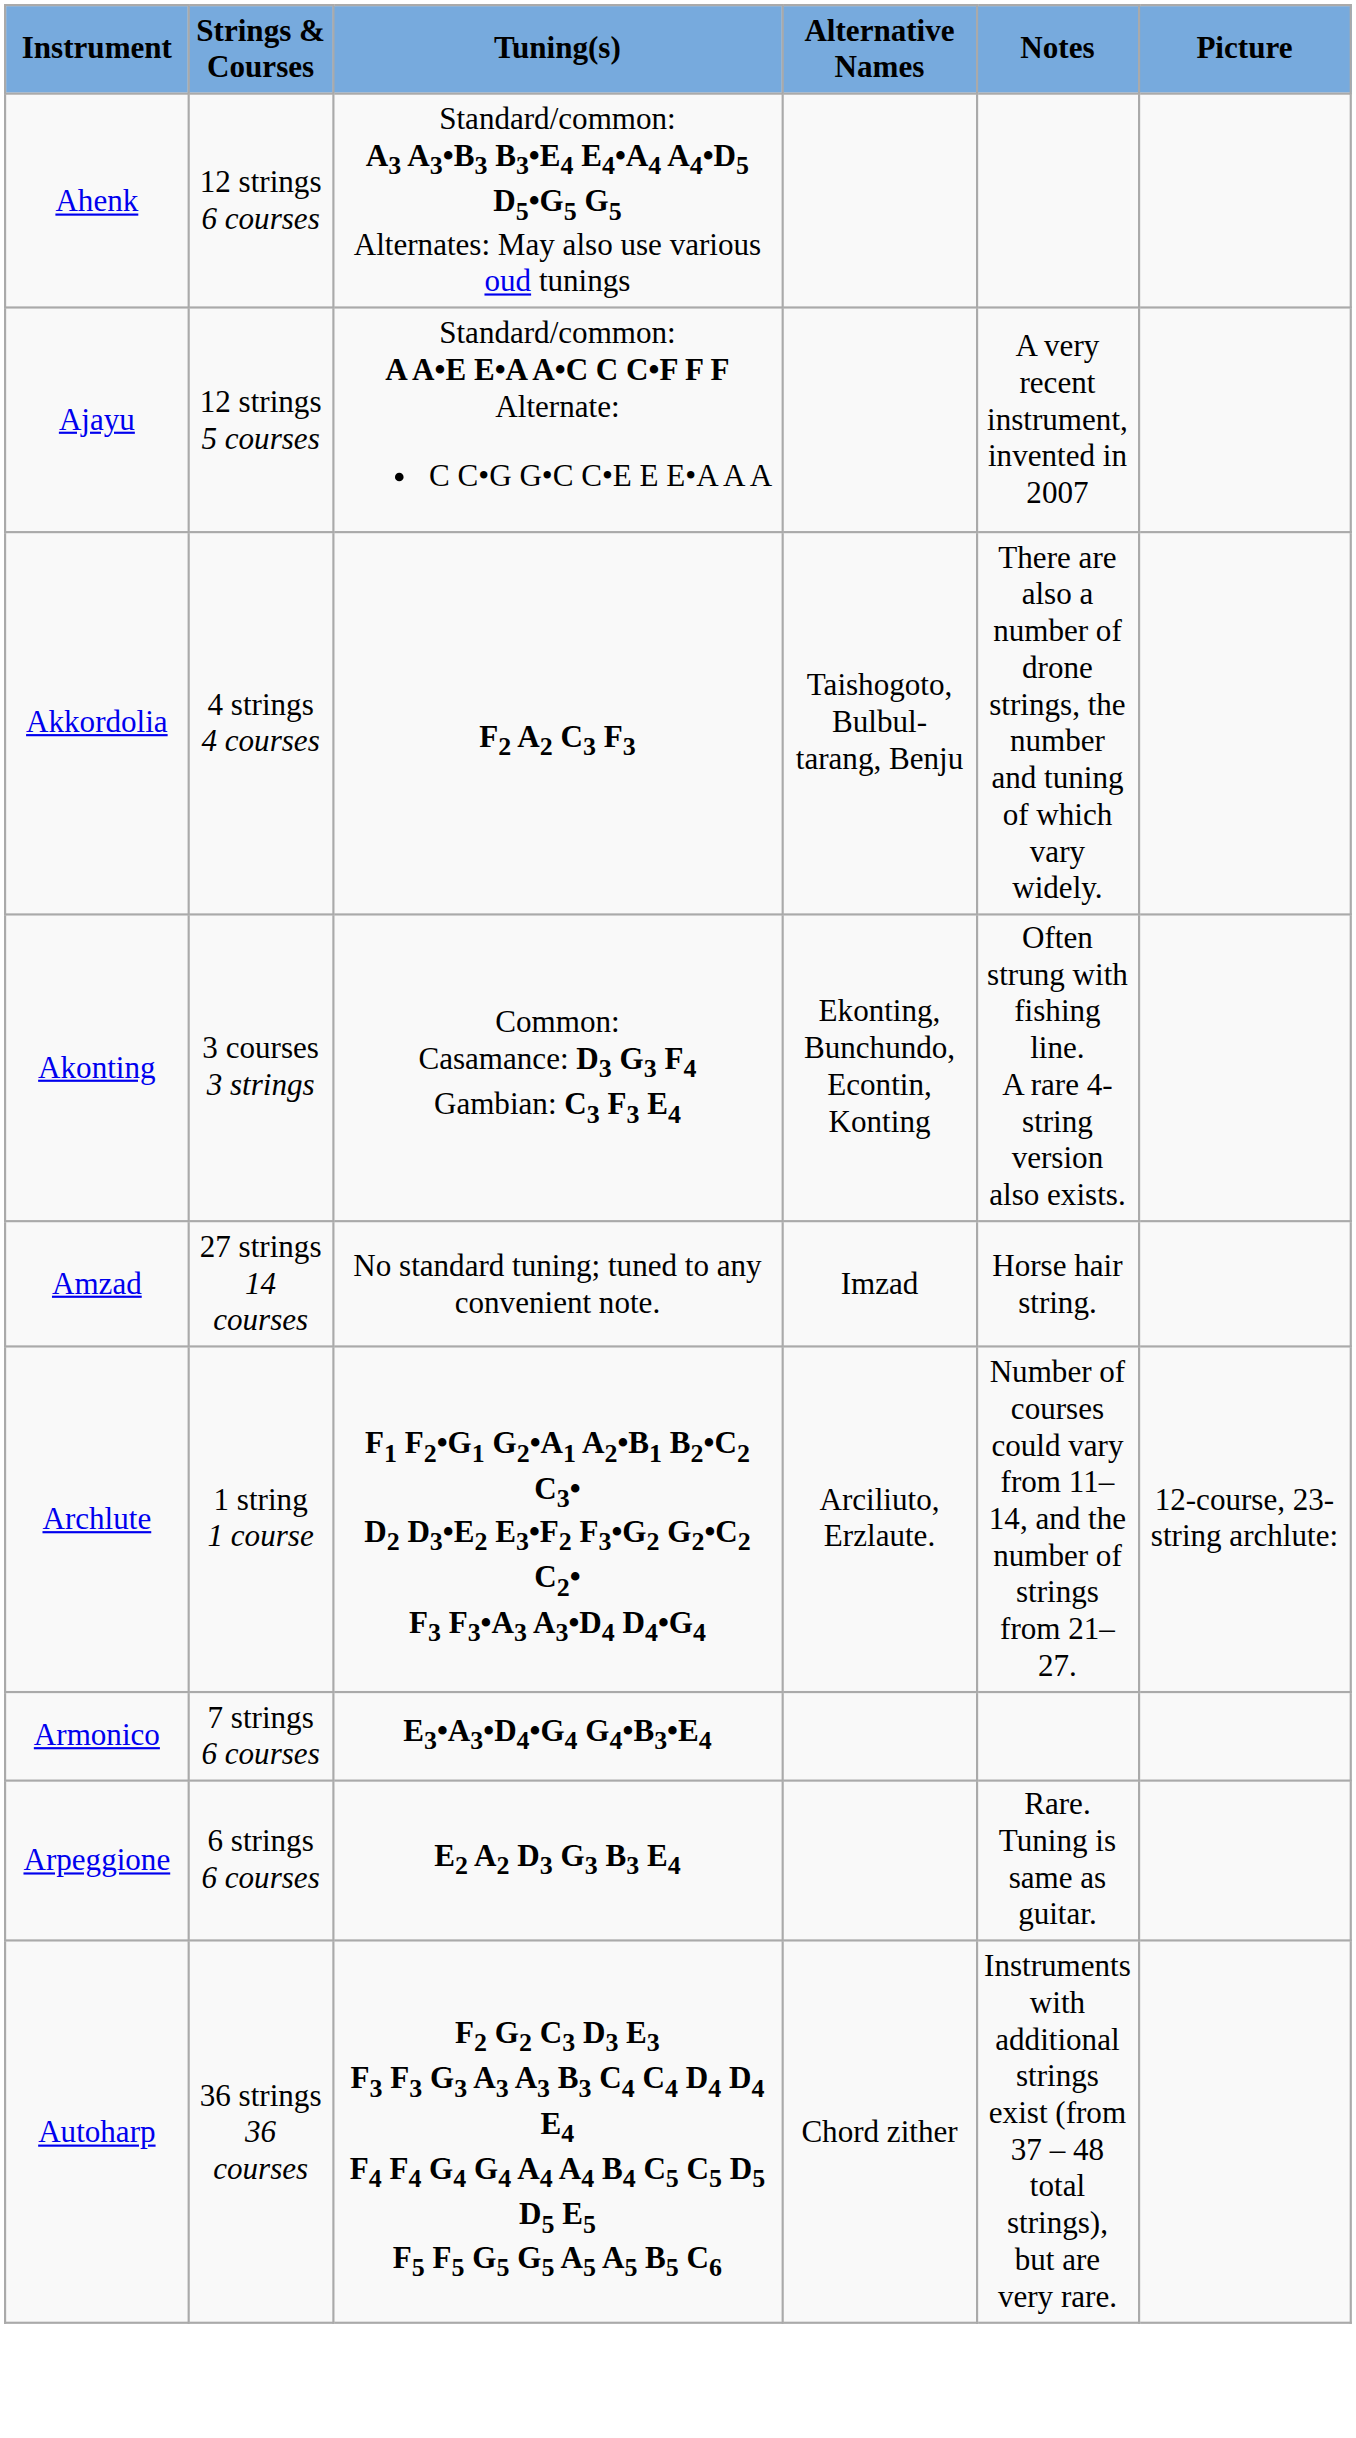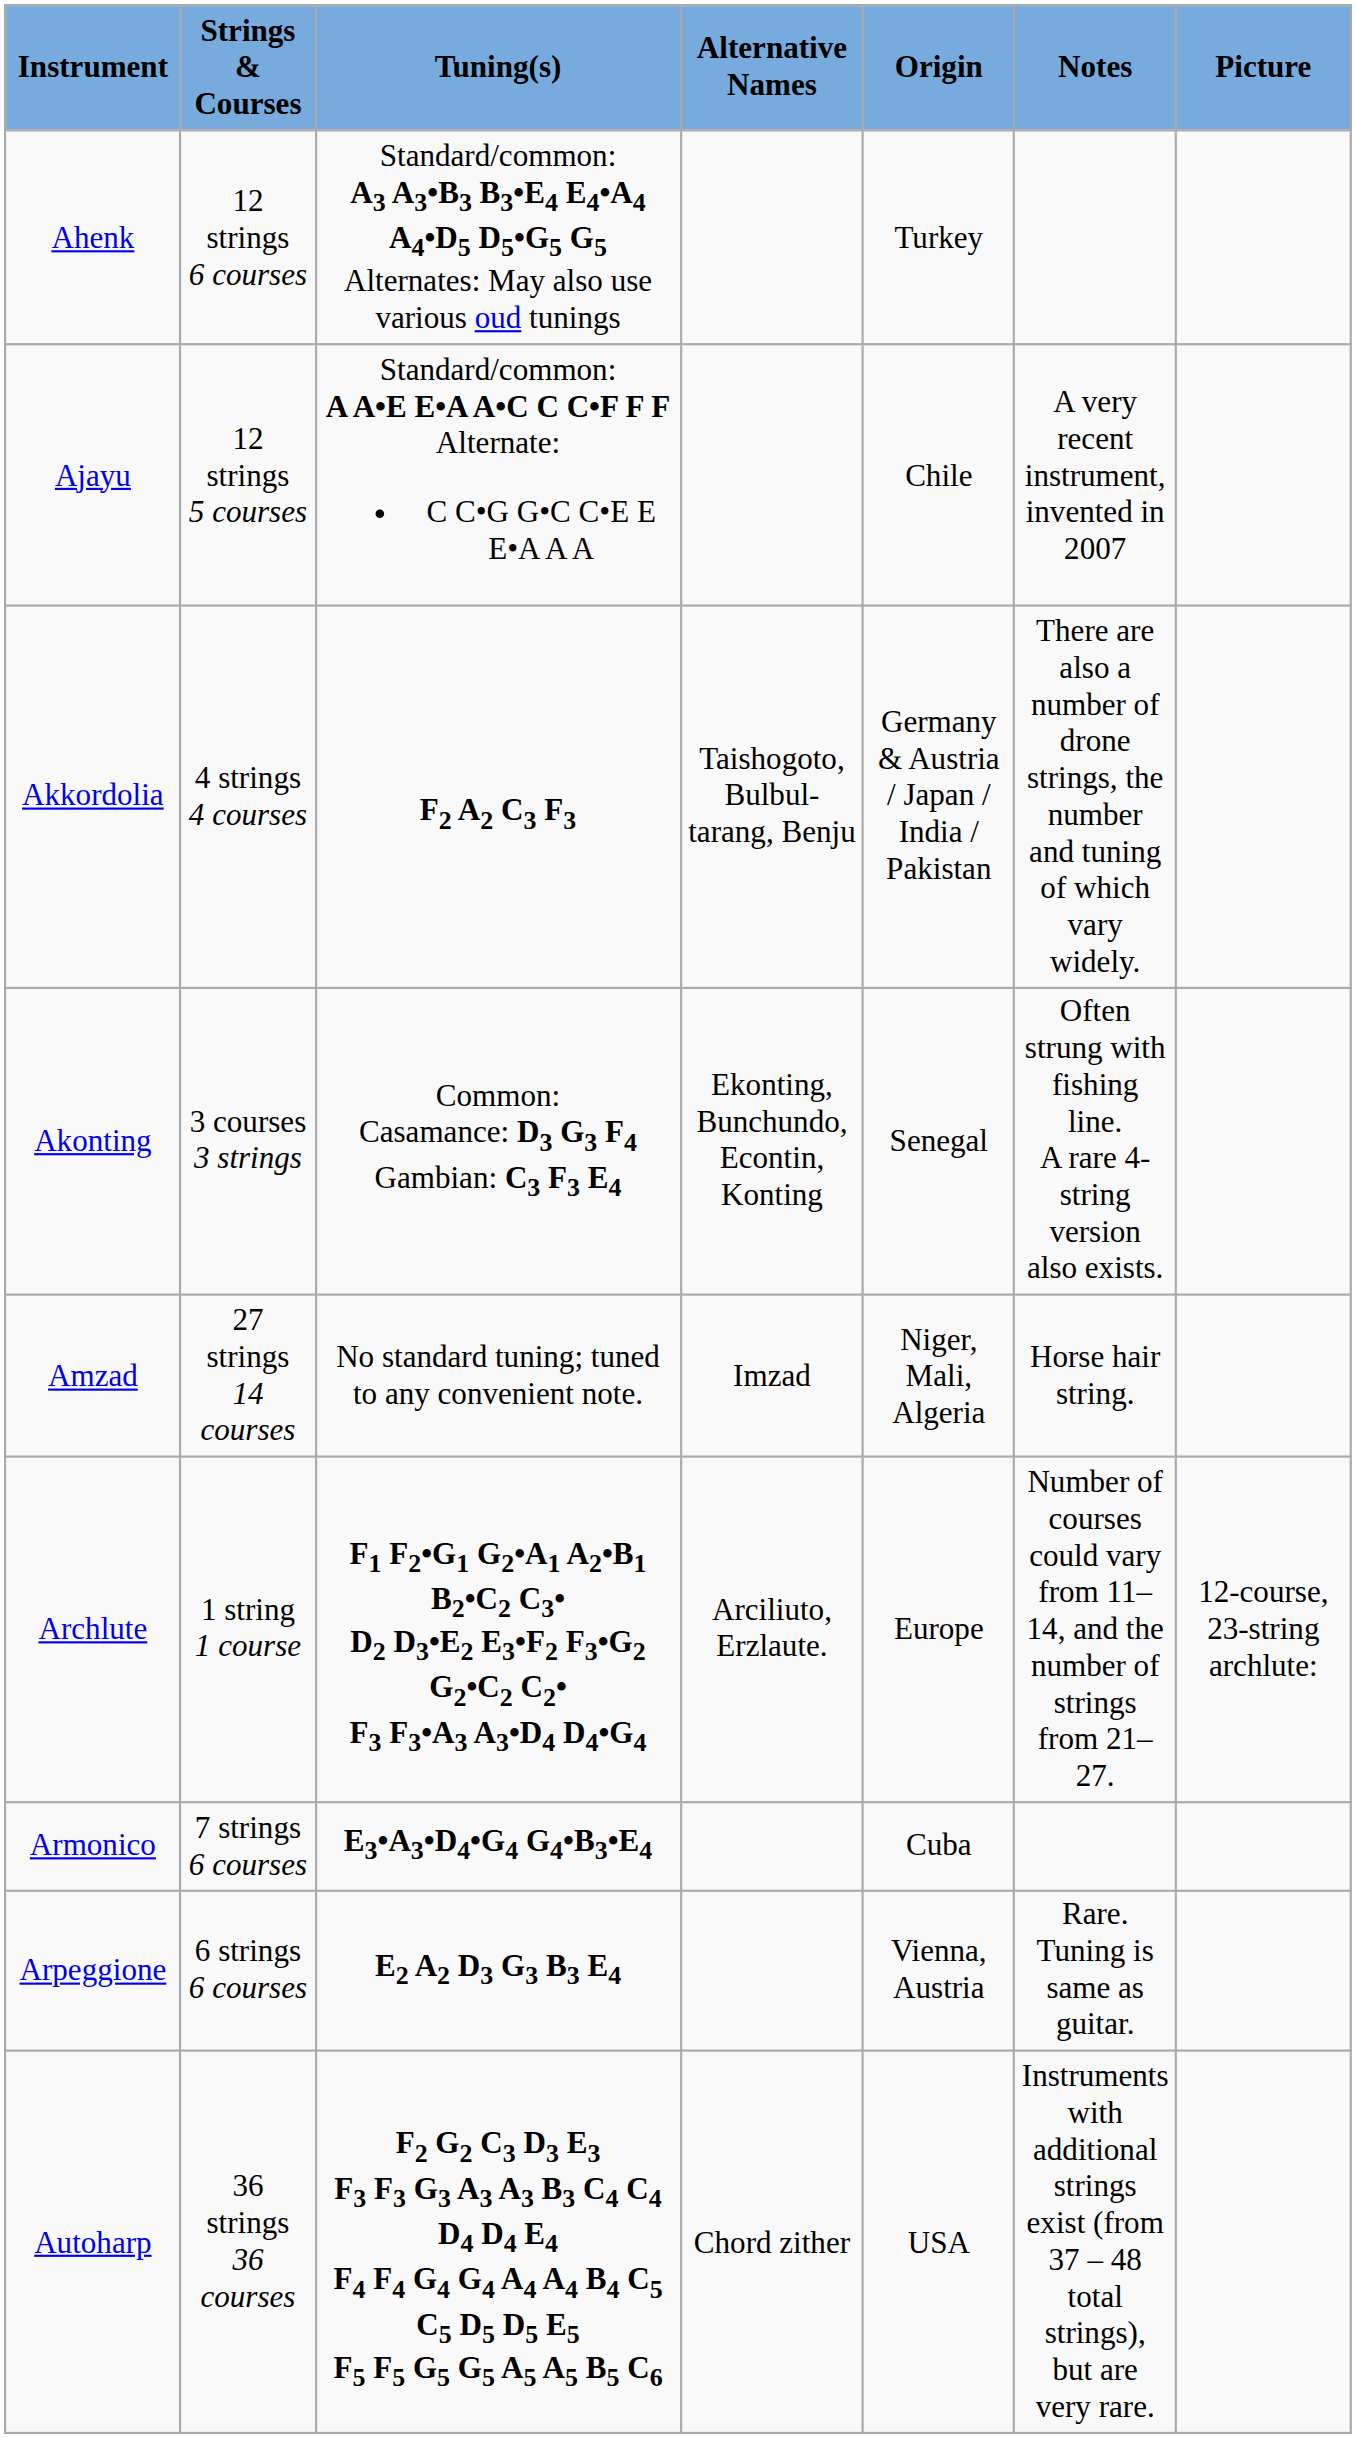+ column: (939, 66)
